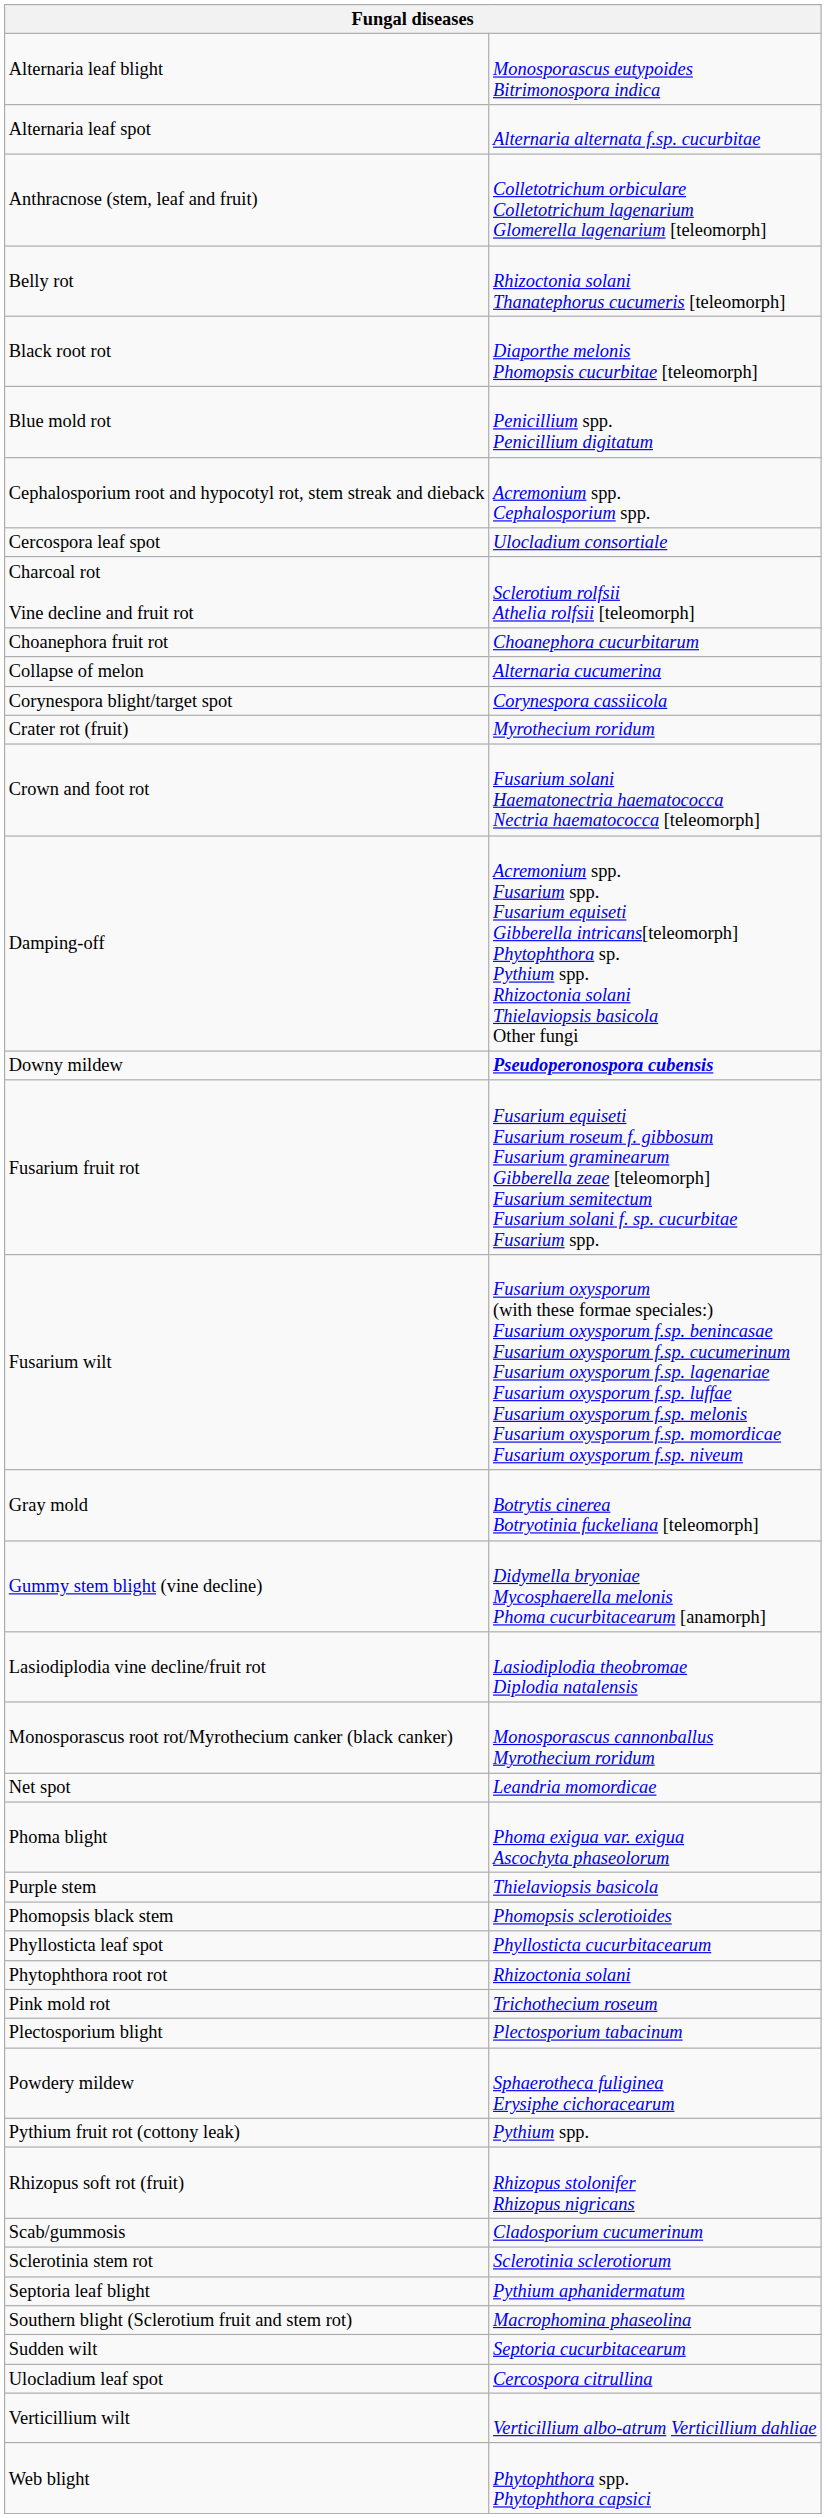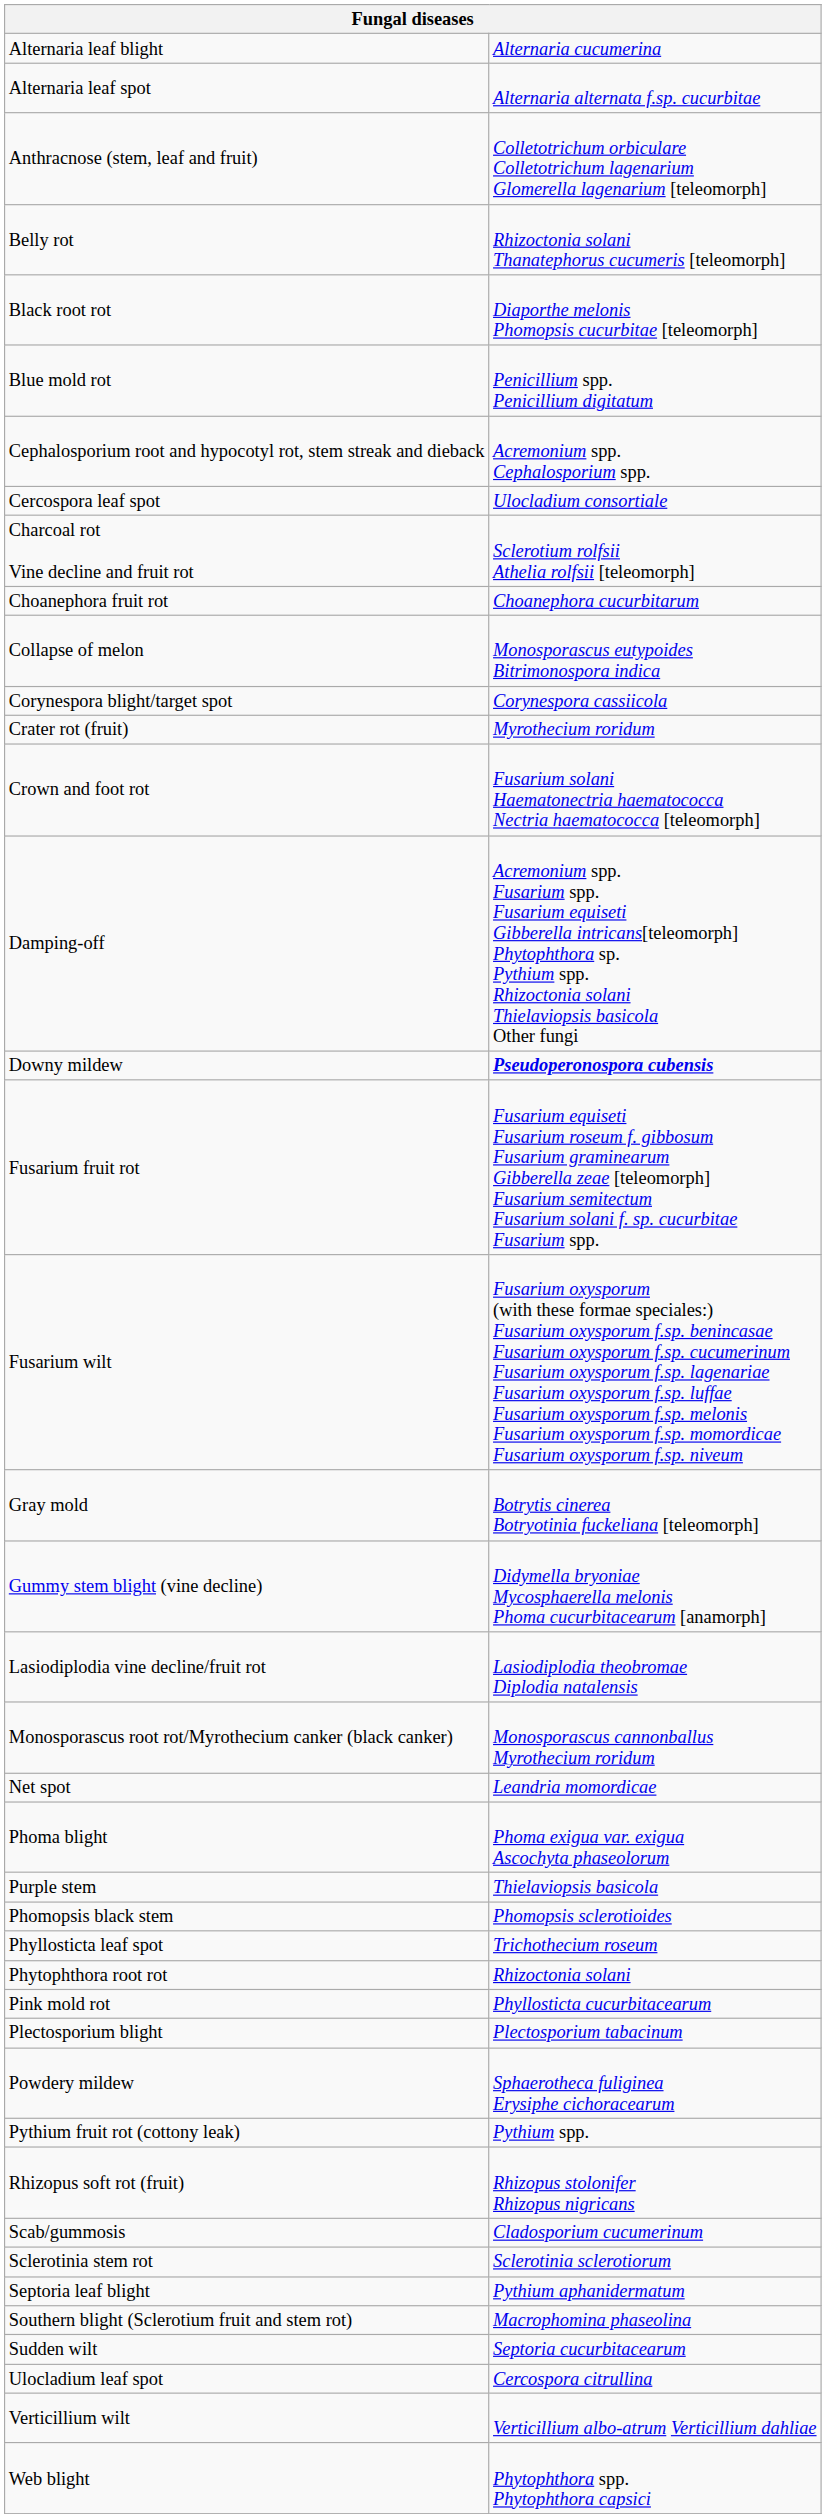(593, 79) Monosporascus eutypoides Bitrimonospora indica -> (577, 48) Alternaria cucumerina
(577, 671) Alternaria cucumerina -> (593, 660) Monosporascus eutypoides Bitrimonospora indica
(602, 1945) Phyllosticta cucurbitacearum -> (575, 1945) Trichothecium roseum
(575, 2003) Trichothecium roseum -> (602, 2003) Phyllosticta cucurbitacearum
